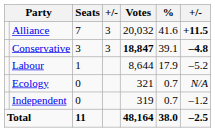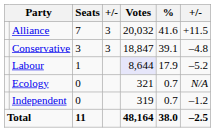(195, 30) bold -> (195, 30) normal
(138, 48) bold -> (138, 48) normal
(198, 48) bold -> (198, 48) normal
(141, 65) no background -> (141, 65) lavender background
